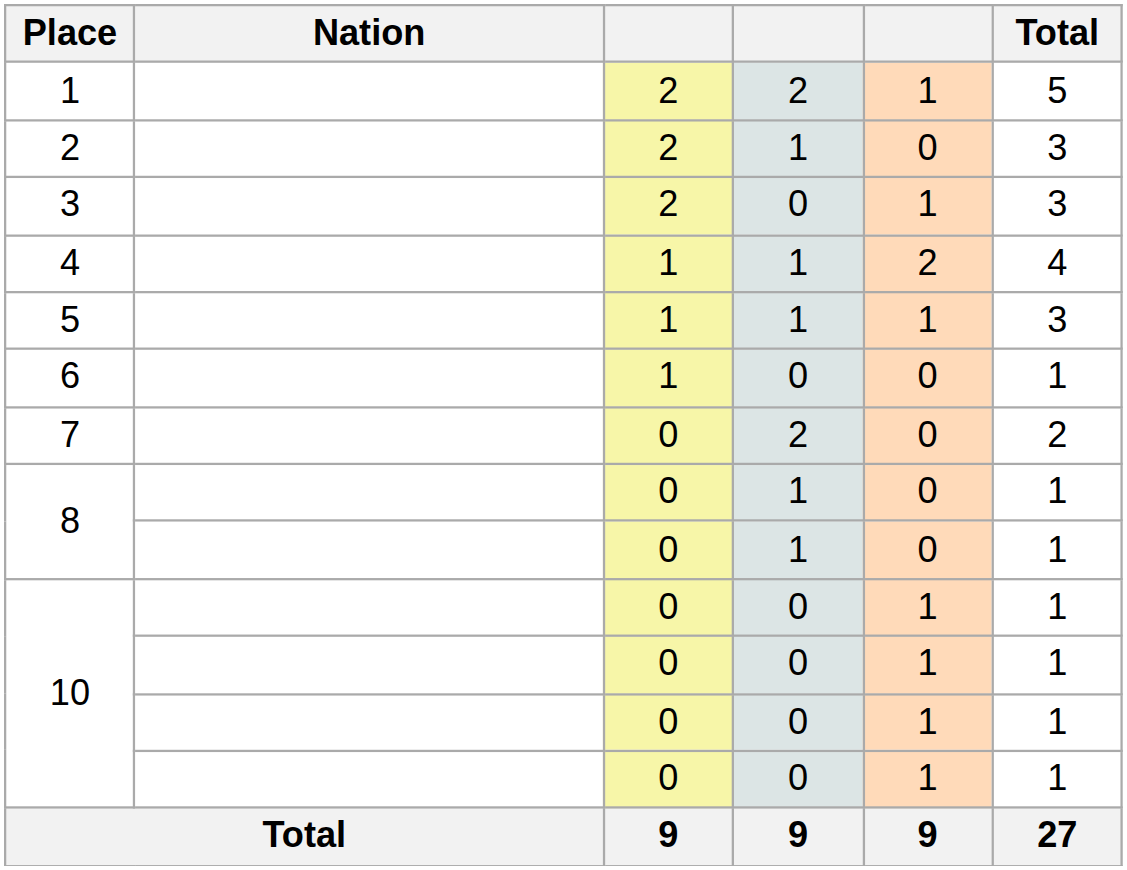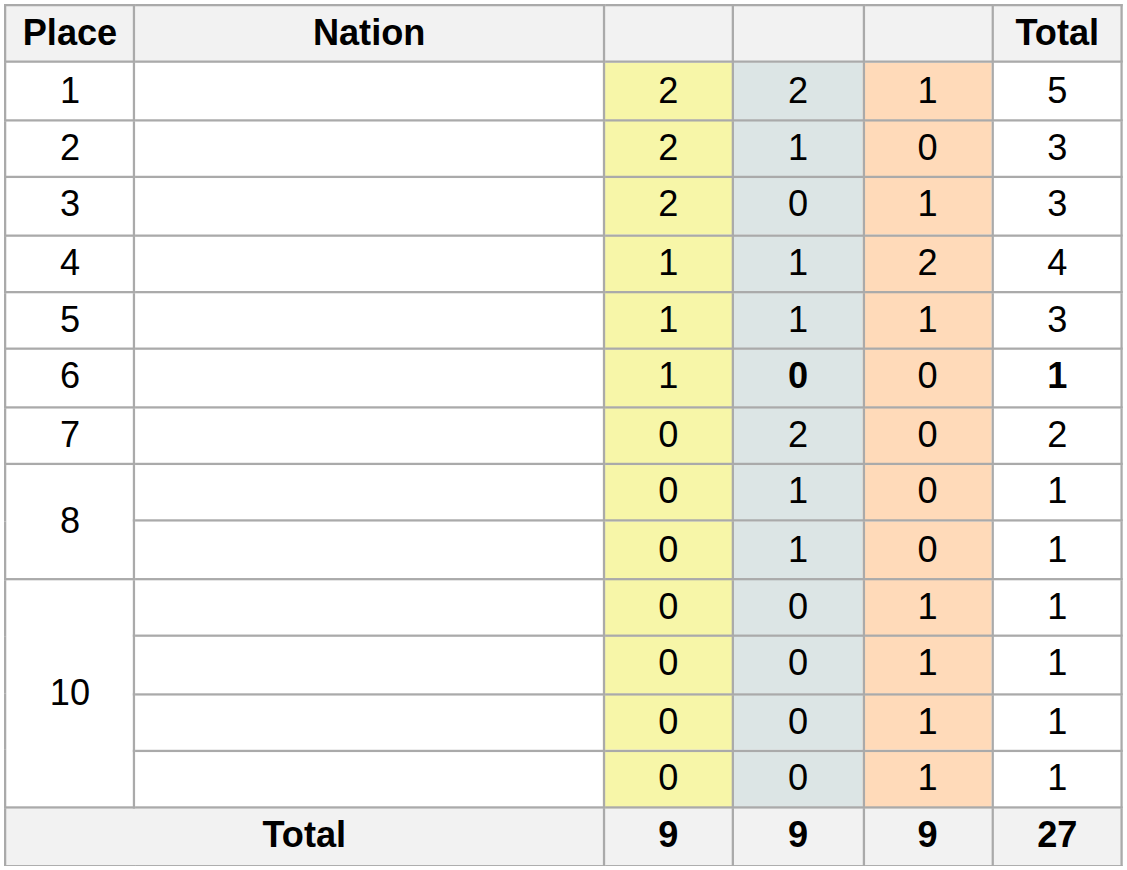(798, 377) normal -> (798, 377) bold
(1057, 377) normal -> (1057, 377) bold
